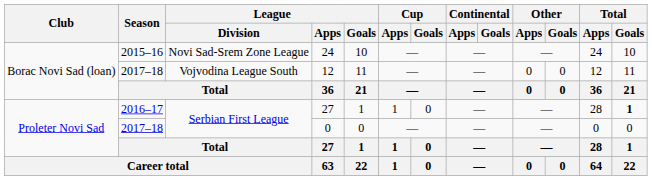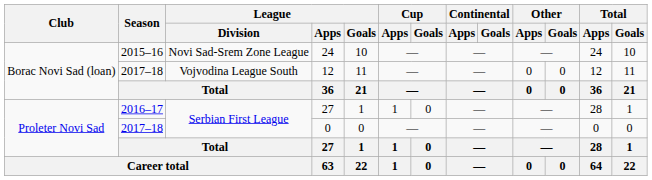(630, 109) bold -> (630, 109) normal
